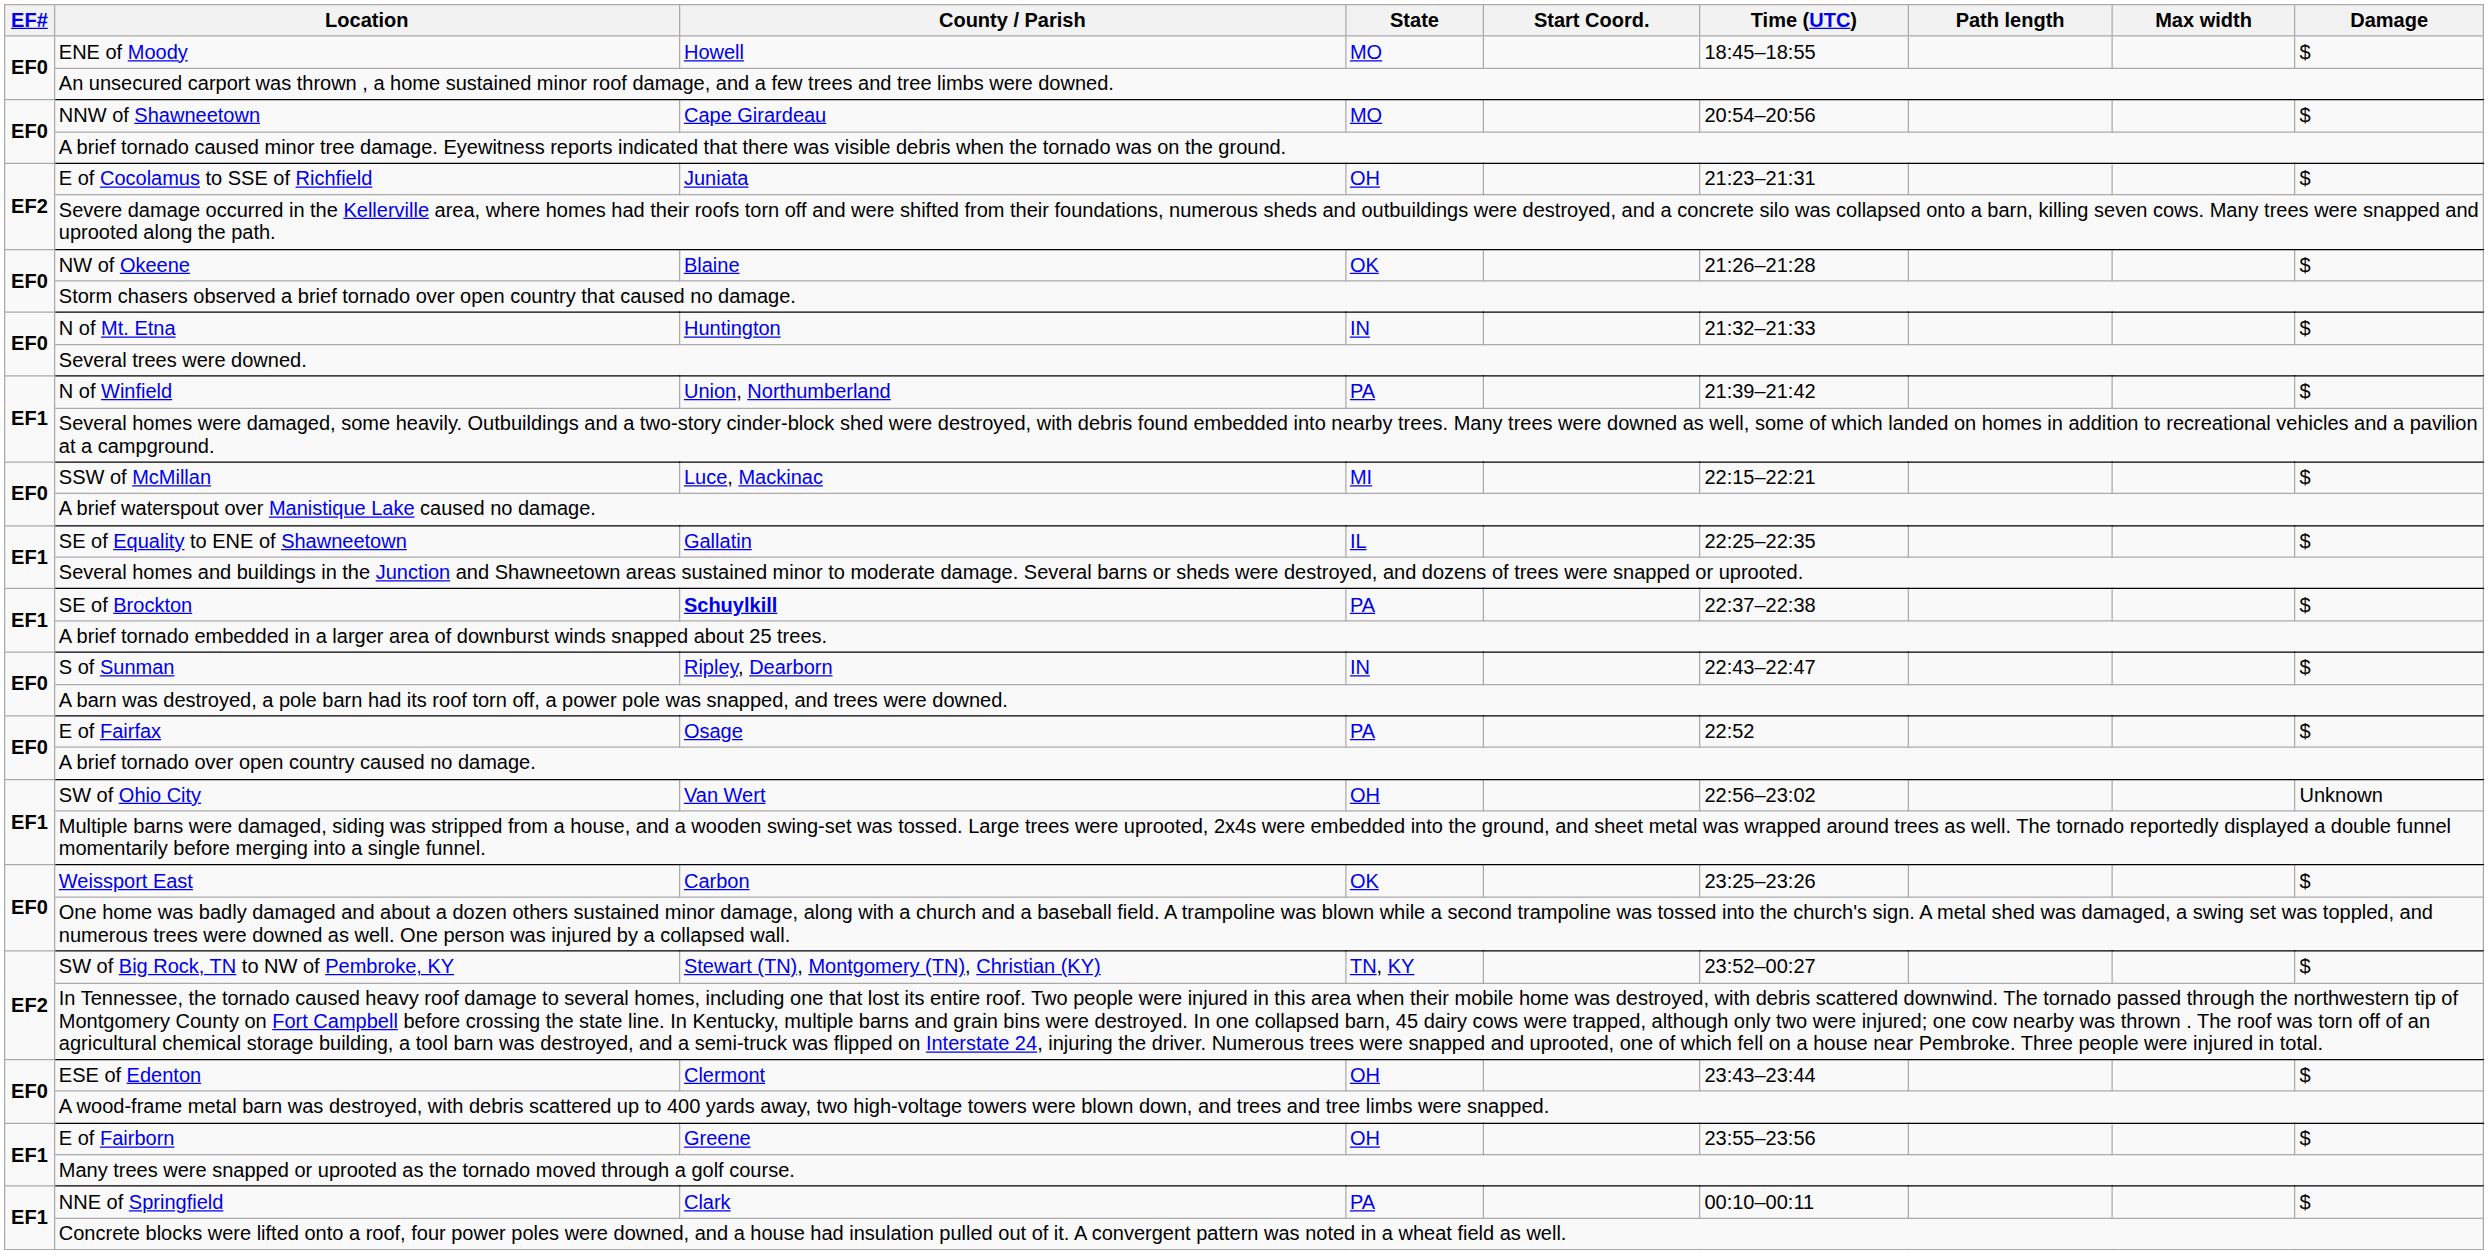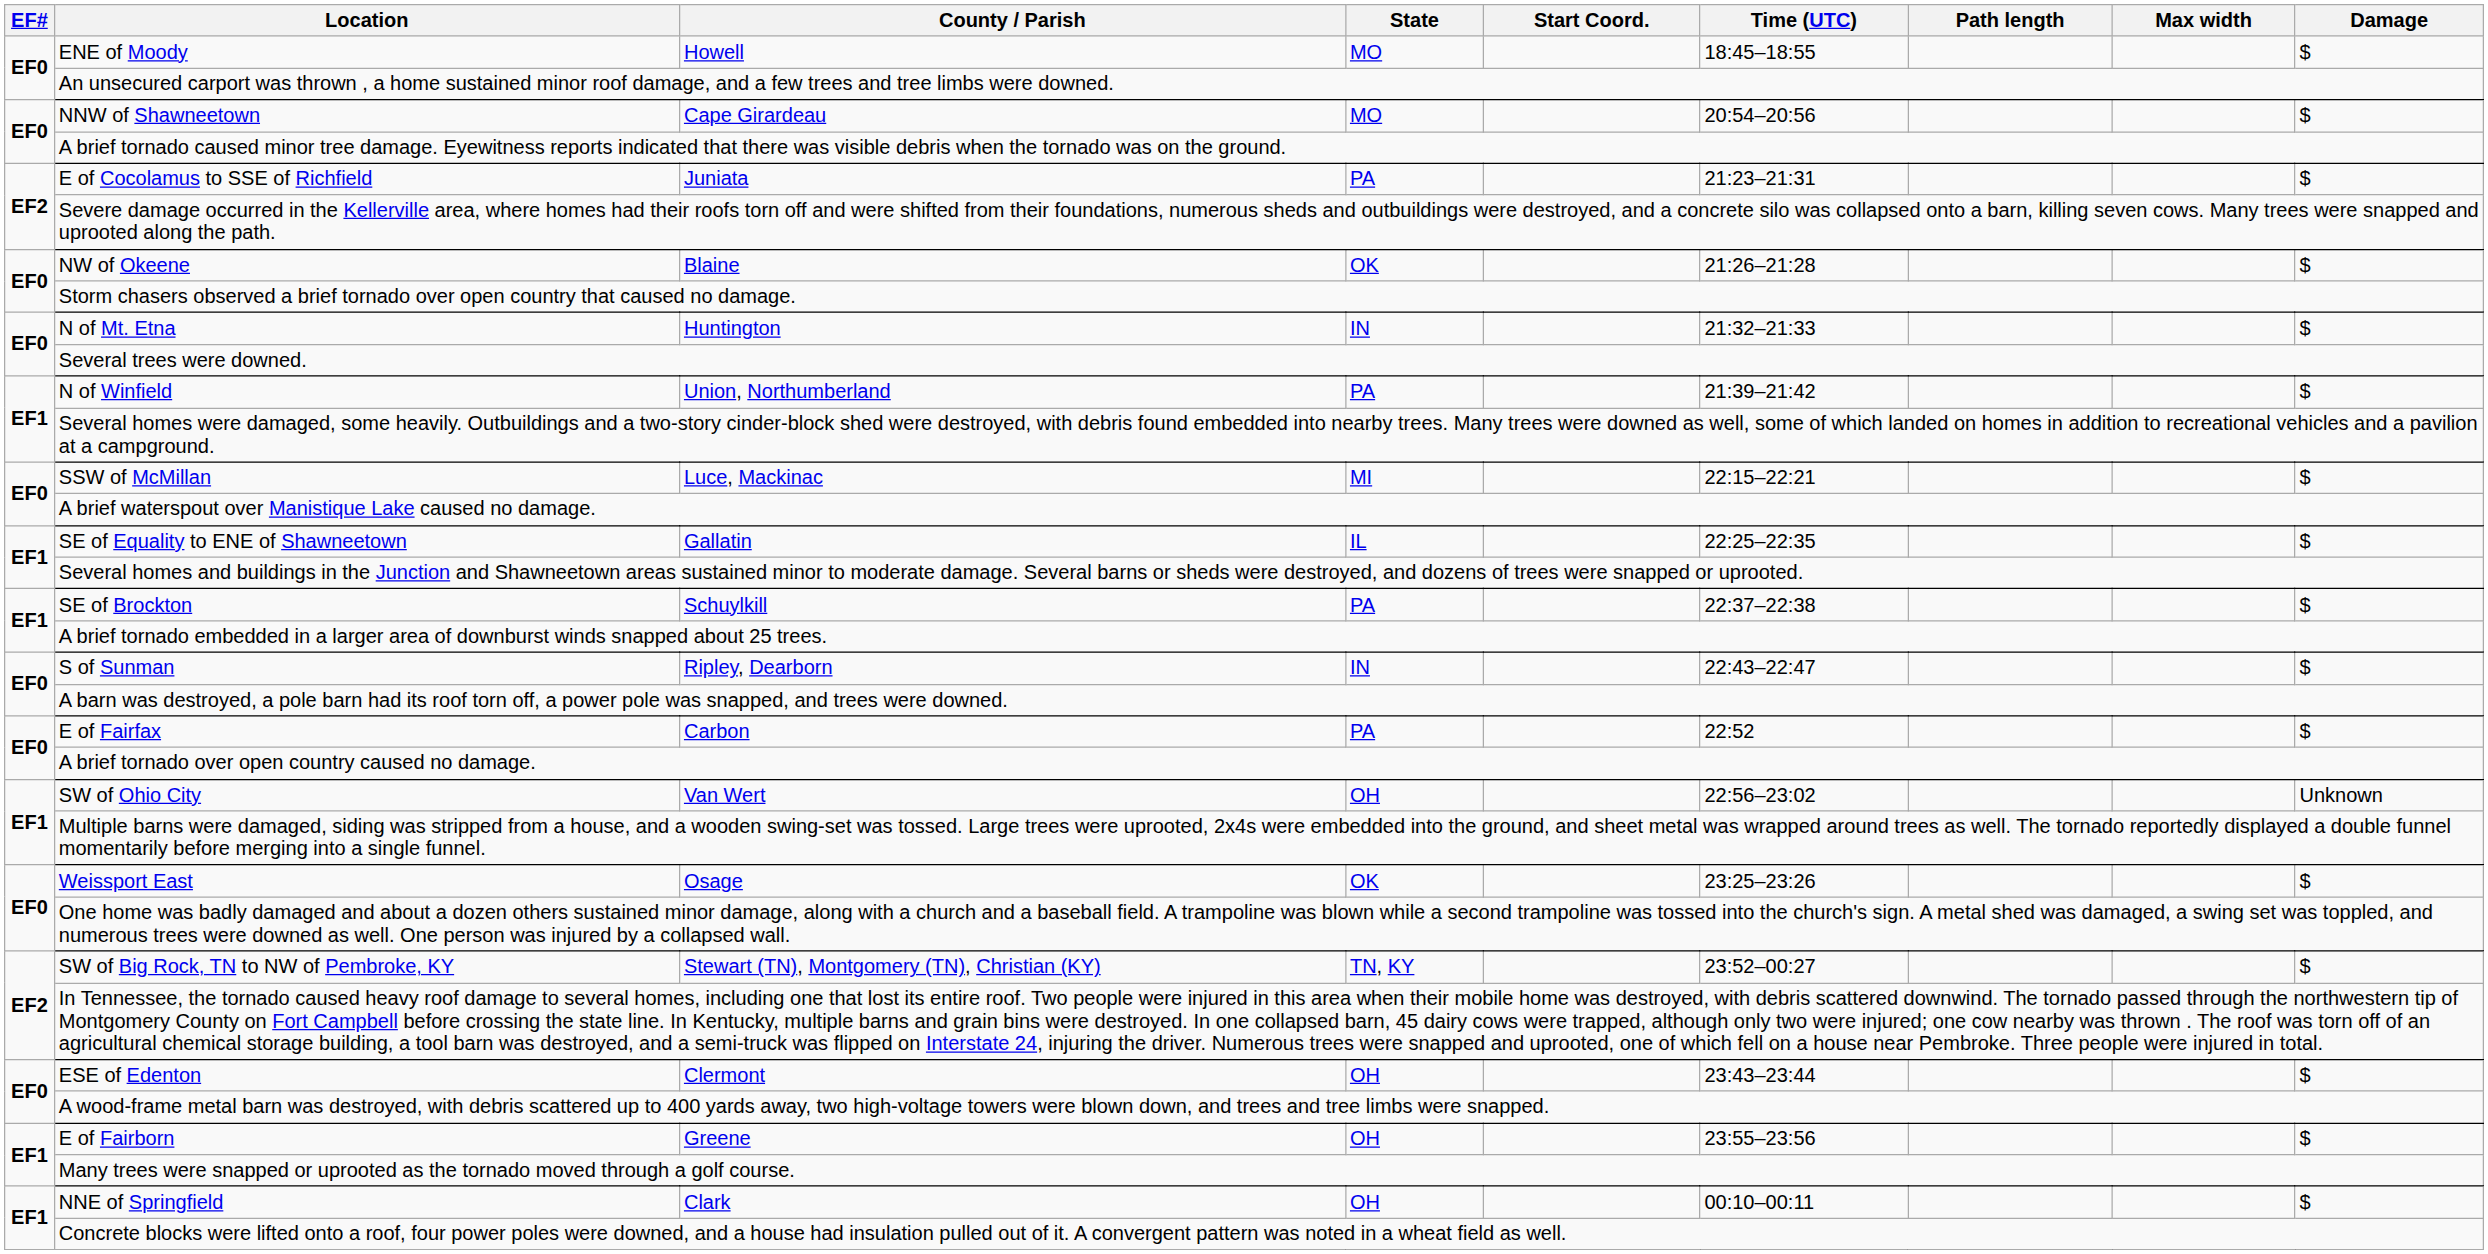(1365, 178) OH -> (1363, 178) PA
(731, 604) bold -> (726, 604) normal
(713, 731) Osage -> (717, 731) Carbon
(717, 880) Carbon -> (713, 880) Osage
(1363, 1202) PA -> (1365, 1202) OH
